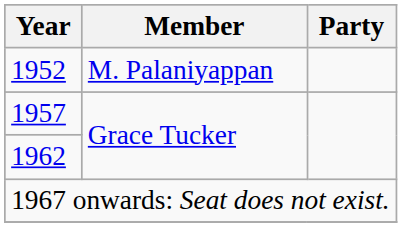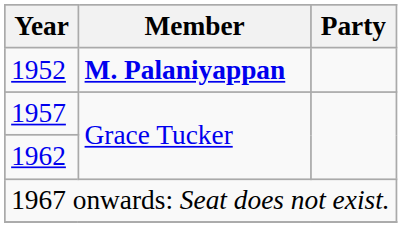(181, 69) normal -> (185, 69) bold
